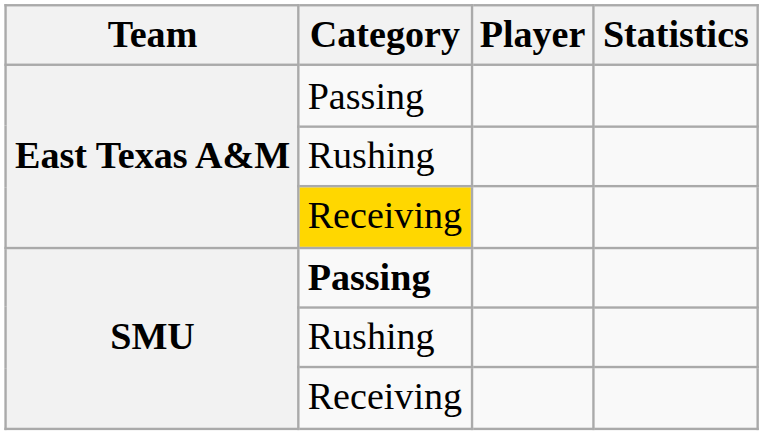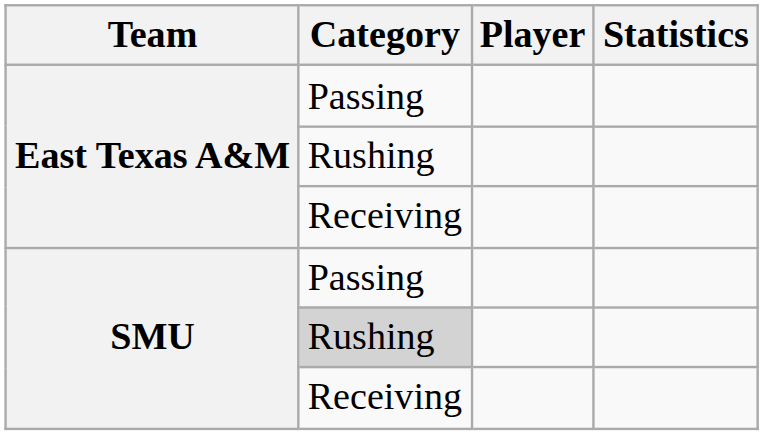(385, 215) gold background -> (385, 215) no background
(369, 276) bold -> (366, 276) normal
(371, 336) no background -> (371, 336) lightgrey background
